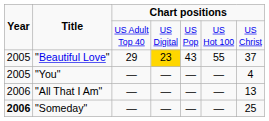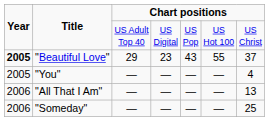(19, 58) normal -> (19, 58) bold
(166, 58) gold background -> (166, 58) no background
(19, 108) bold -> (19, 108) normal
